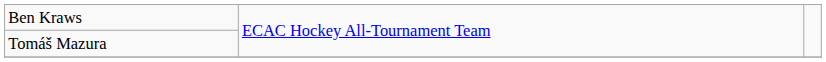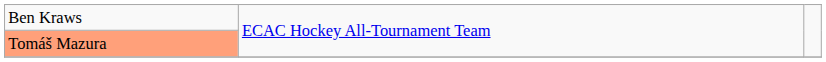(57, 43) no background -> (57, 43) lightsalmon background
